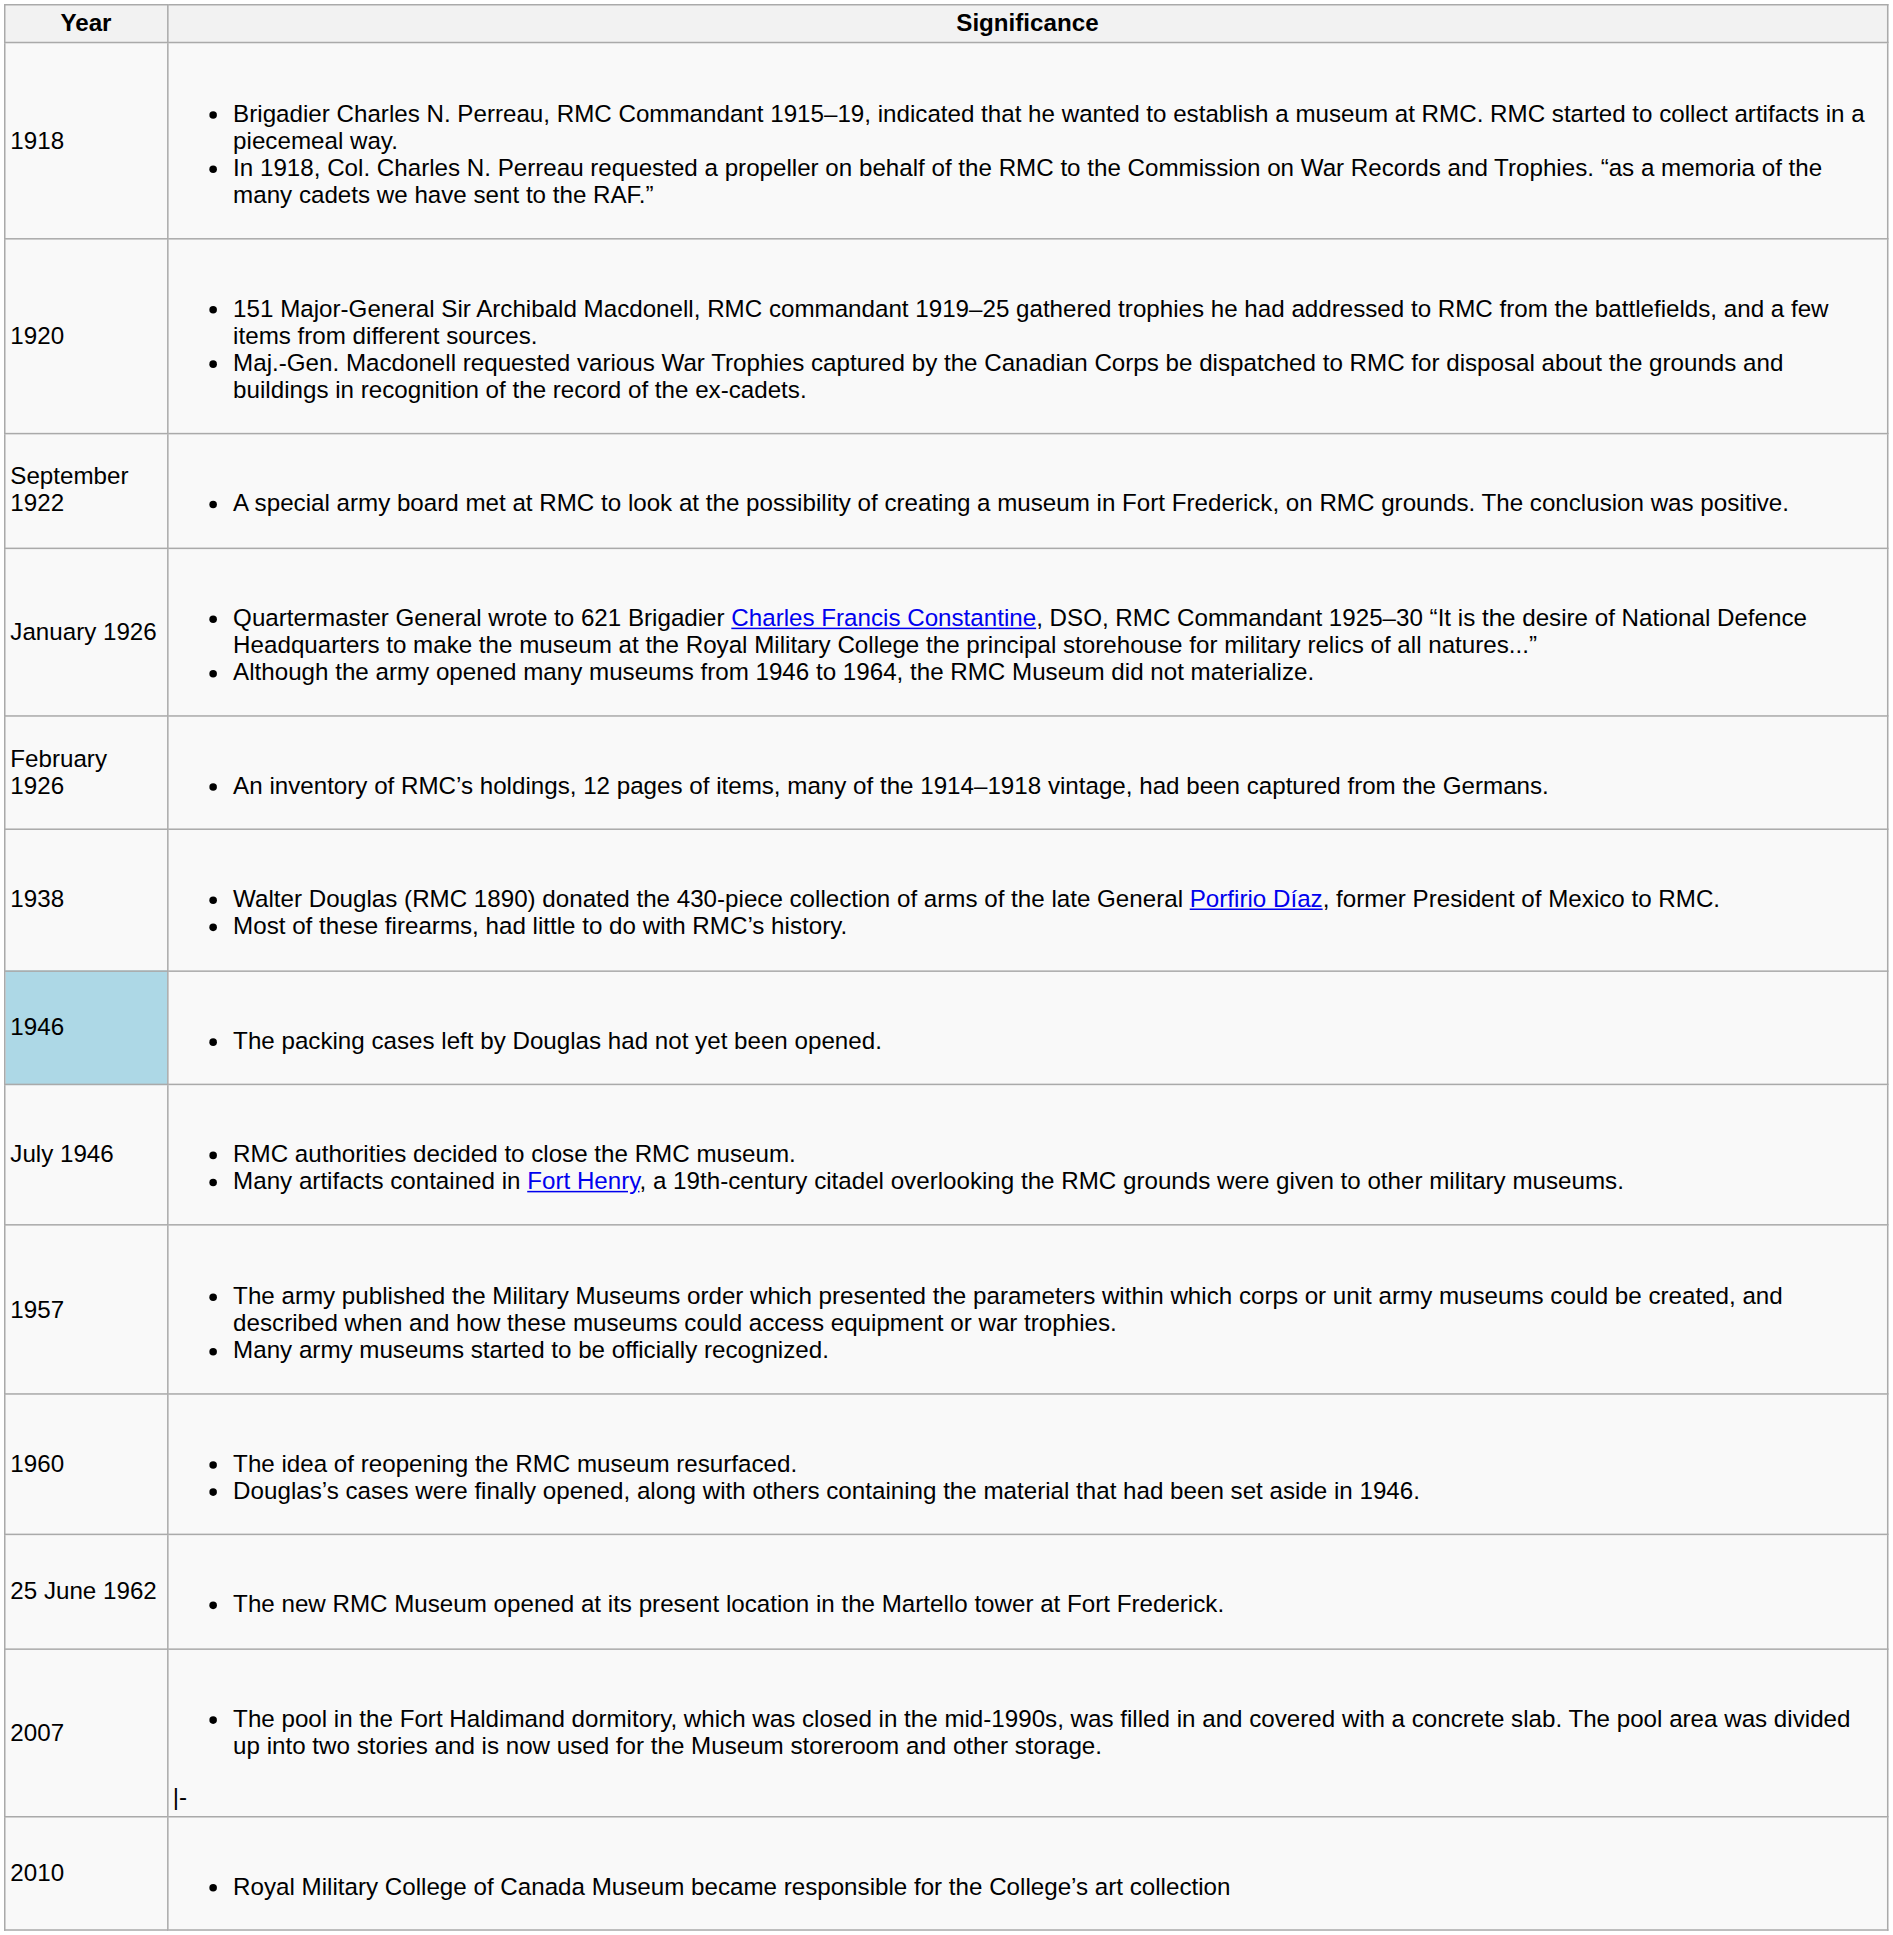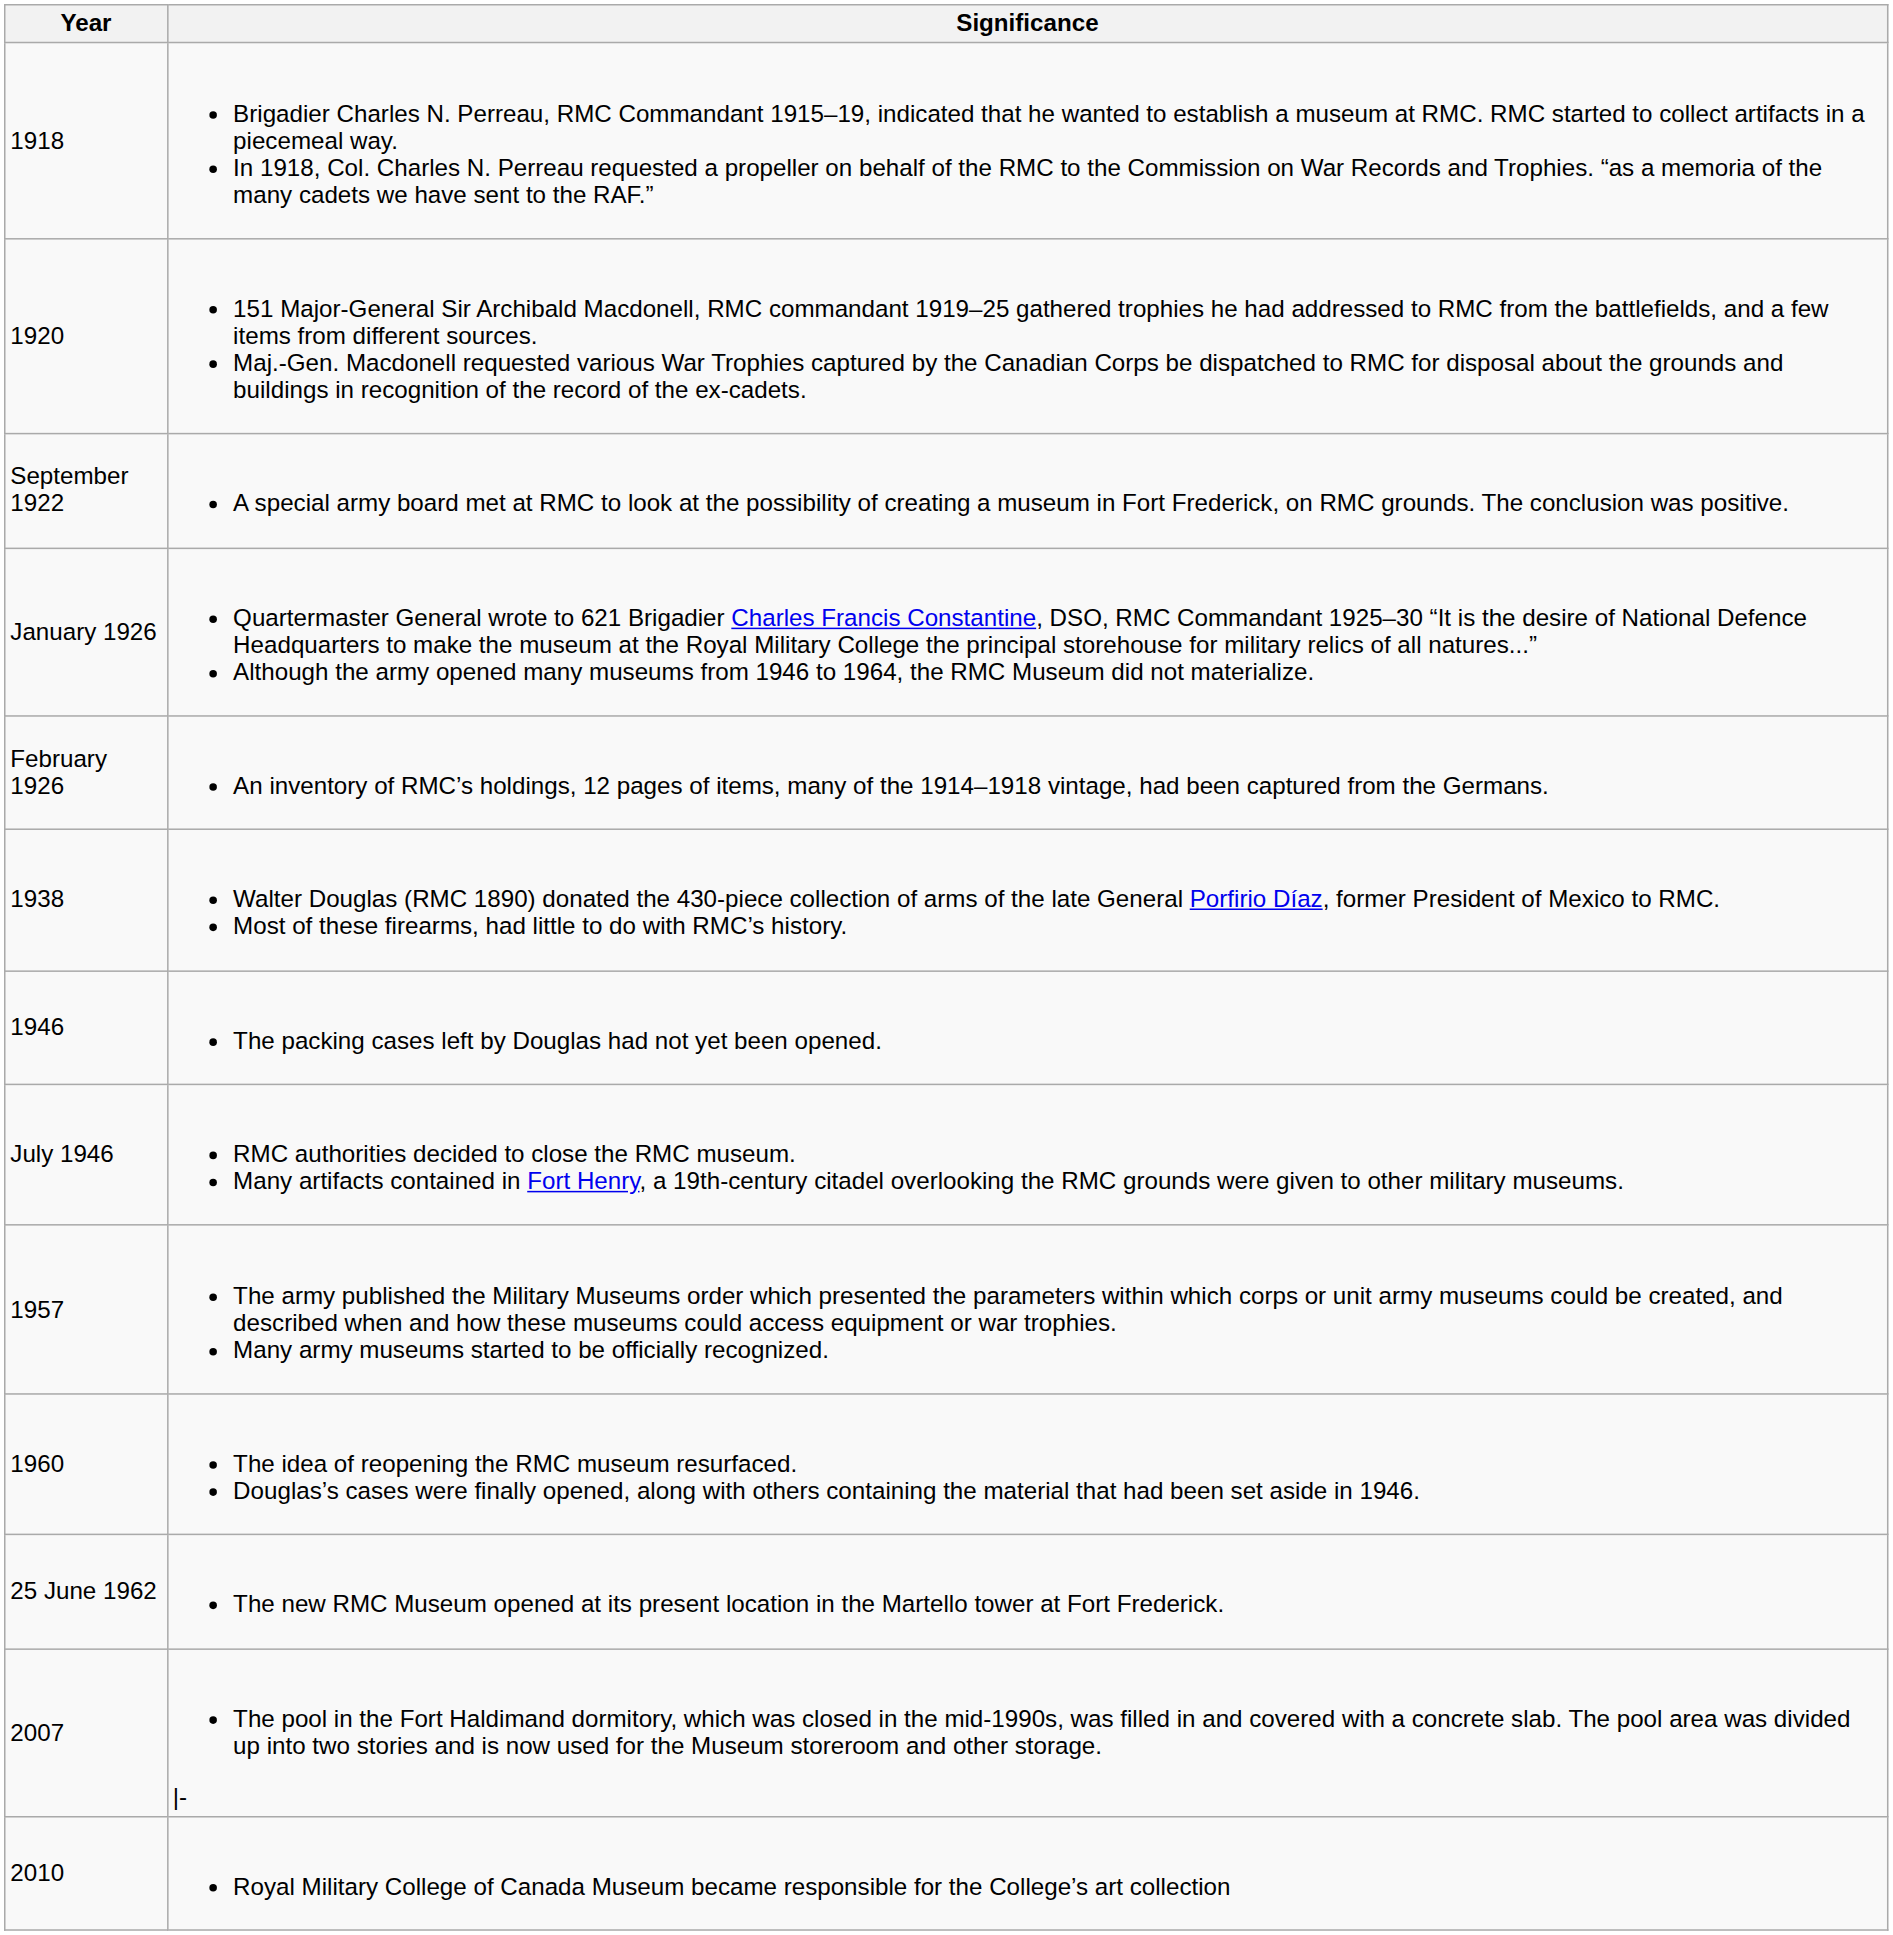(37, 1027) lightblue background -> (37, 1027) no background
